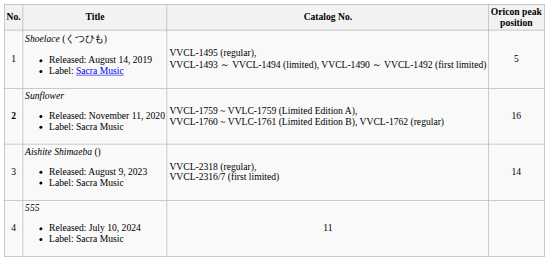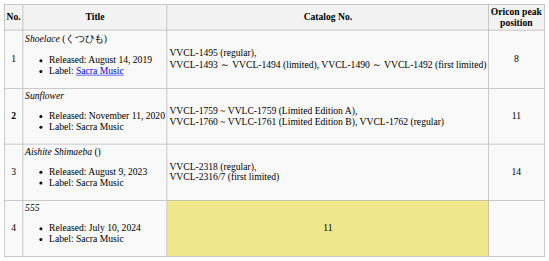(516, 59) 5 -> (516, 59) 8
(516, 116) 16 -> (516, 116) 11
(328, 228) no background -> (328, 228) khaki background
